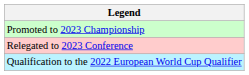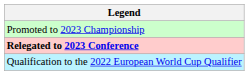(70, 45) normal -> (73, 45) bold
